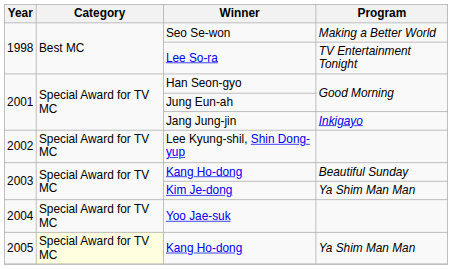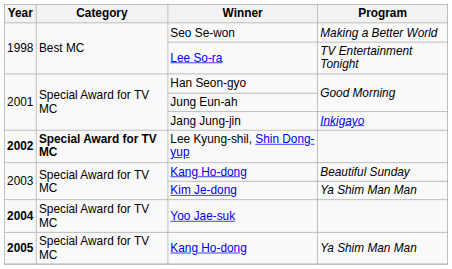(20, 146) normal -> (20, 146) bold
(94, 146) normal -> (98, 146) bold
(20, 216) normal -> (20, 216) bold
(20, 248) normal -> (20, 248) bold
(94, 248) lightyellow background -> (94, 248) no background
